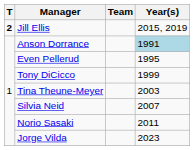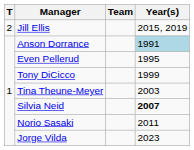(9, 28) bold -> (9, 28) normal
(149, 106) normal -> (149, 106) bold
